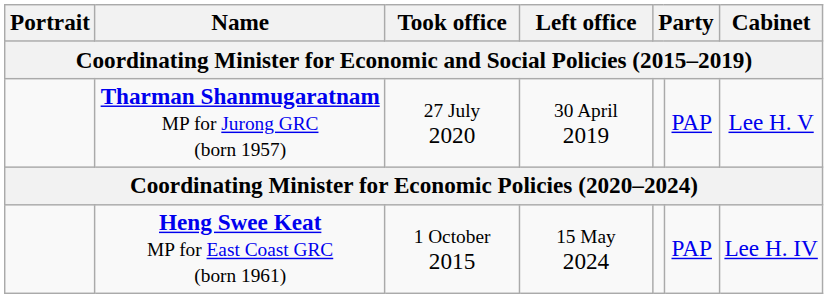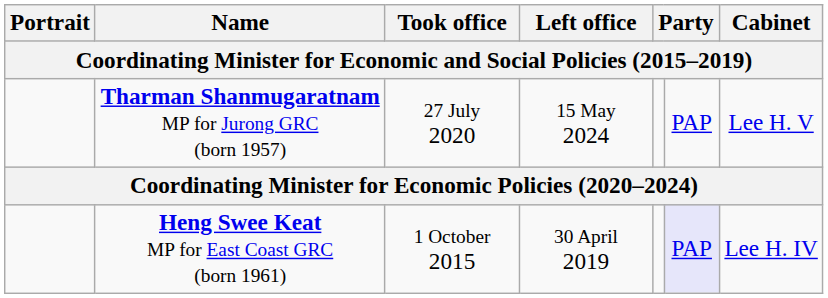(586, 124) 30 April 2019 -> (586, 124) 15 May 2024
(586, 249) 15 May 2024 -> (586, 249) 30 April 2019
(692, 248) no background -> (692, 248) lavender background
